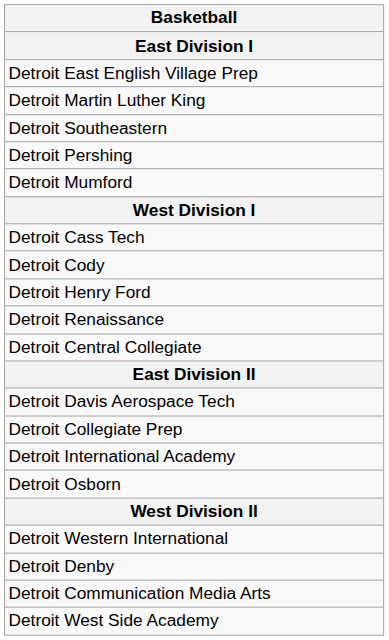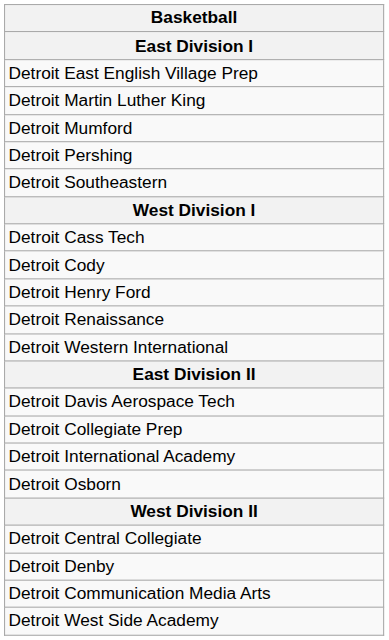(88, 127) Detroit Southeastern -> (70, 127) Detroit Mumford
(70, 182) Detroit Mumford -> (88, 182) Detroit Southeastern
(105, 347) Detroit Central Collegiate -> (118, 347) Detroit Western International
(118, 538) Detroit Western International -> (105, 538) Detroit Central Collegiate
